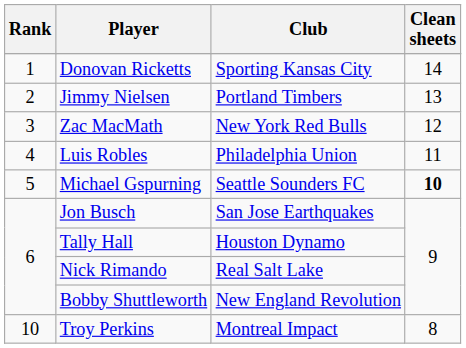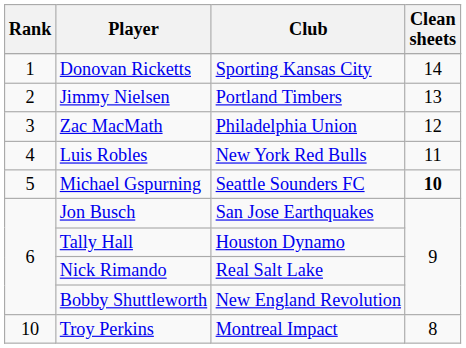(291, 126) New York Red Bulls -> (286, 126) Philadelphia Union
(286, 155) Philadelphia Union -> (291, 155) New York Red Bulls
